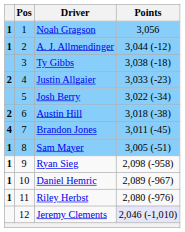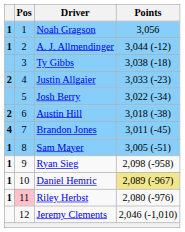(148, 181) no background -> (148, 181) khaki background
(24, 197) no background -> (24, 197) pink background
(148, 214) lavender background -> (148, 214) no background
